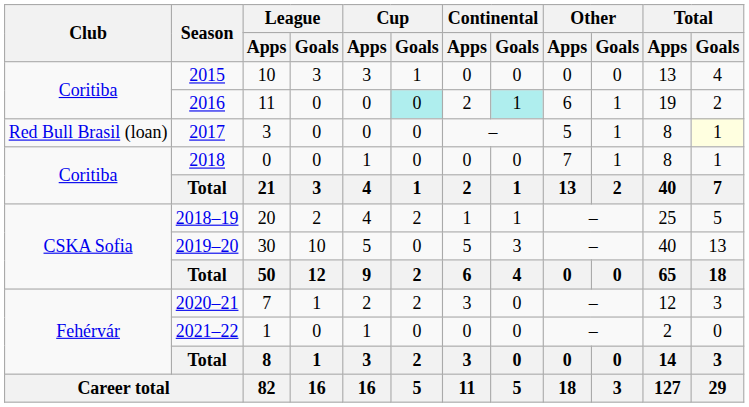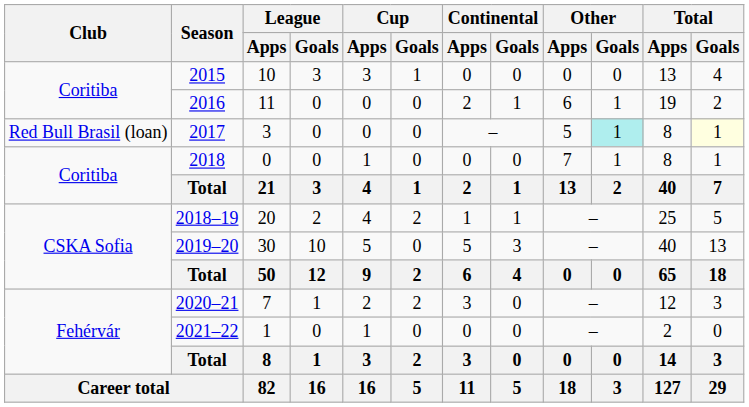(417, 103) paleturquoise background -> (417, 103) no background
(517, 103) paleturquoise background -> (517, 103) no background
(617, 132) no background -> (617, 132) paleturquoise background
